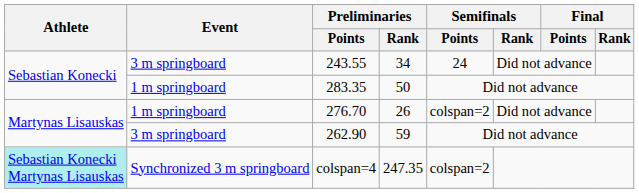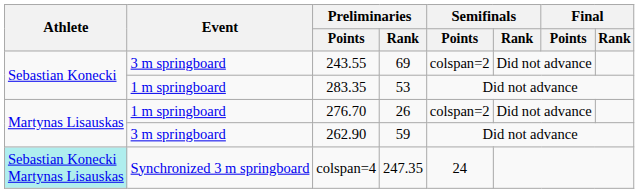(403, 63) 34 -> (403, 63) 69
(460, 63) 24 -> (460, 63) colspan=2
(403, 87) 50 -> (403, 87) 53
(460, 168) colspan=2 -> (460, 168) 24
